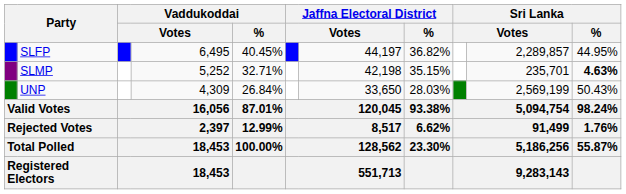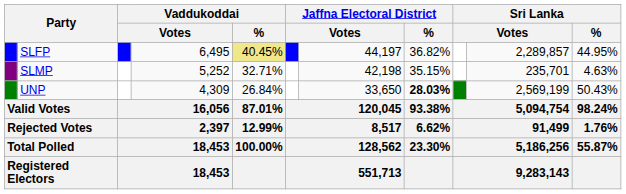(262, 52) no background -> (262, 52) khaki background
(601, 71) bold -> (601, 71) normal
(430, 90) normal -> (430, 90) bold
